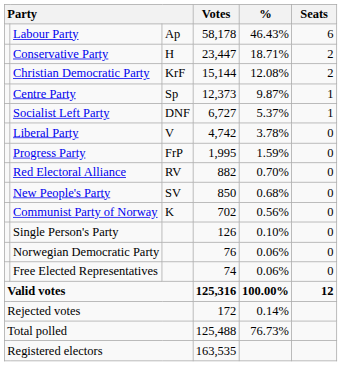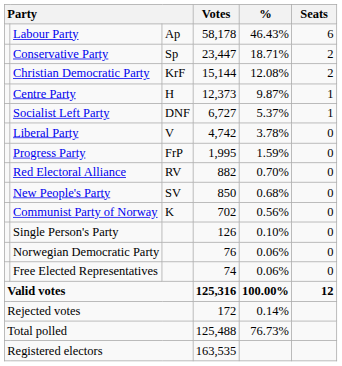(170, 53) H -> (172, 53) Sp
(172, 93) Sp -> (170, 93) H
